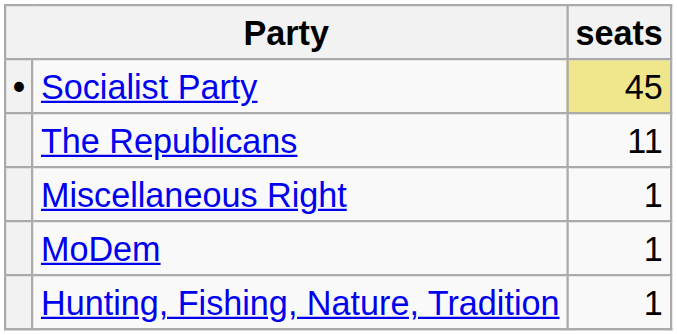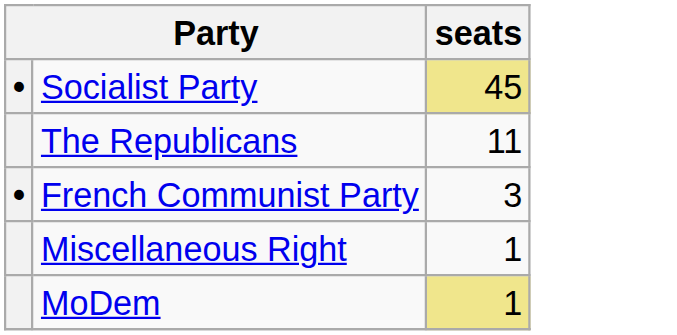+ row: (230, 195)
(653, 249) no background -> (513, 303) khaki background
- row: (300, 303)
